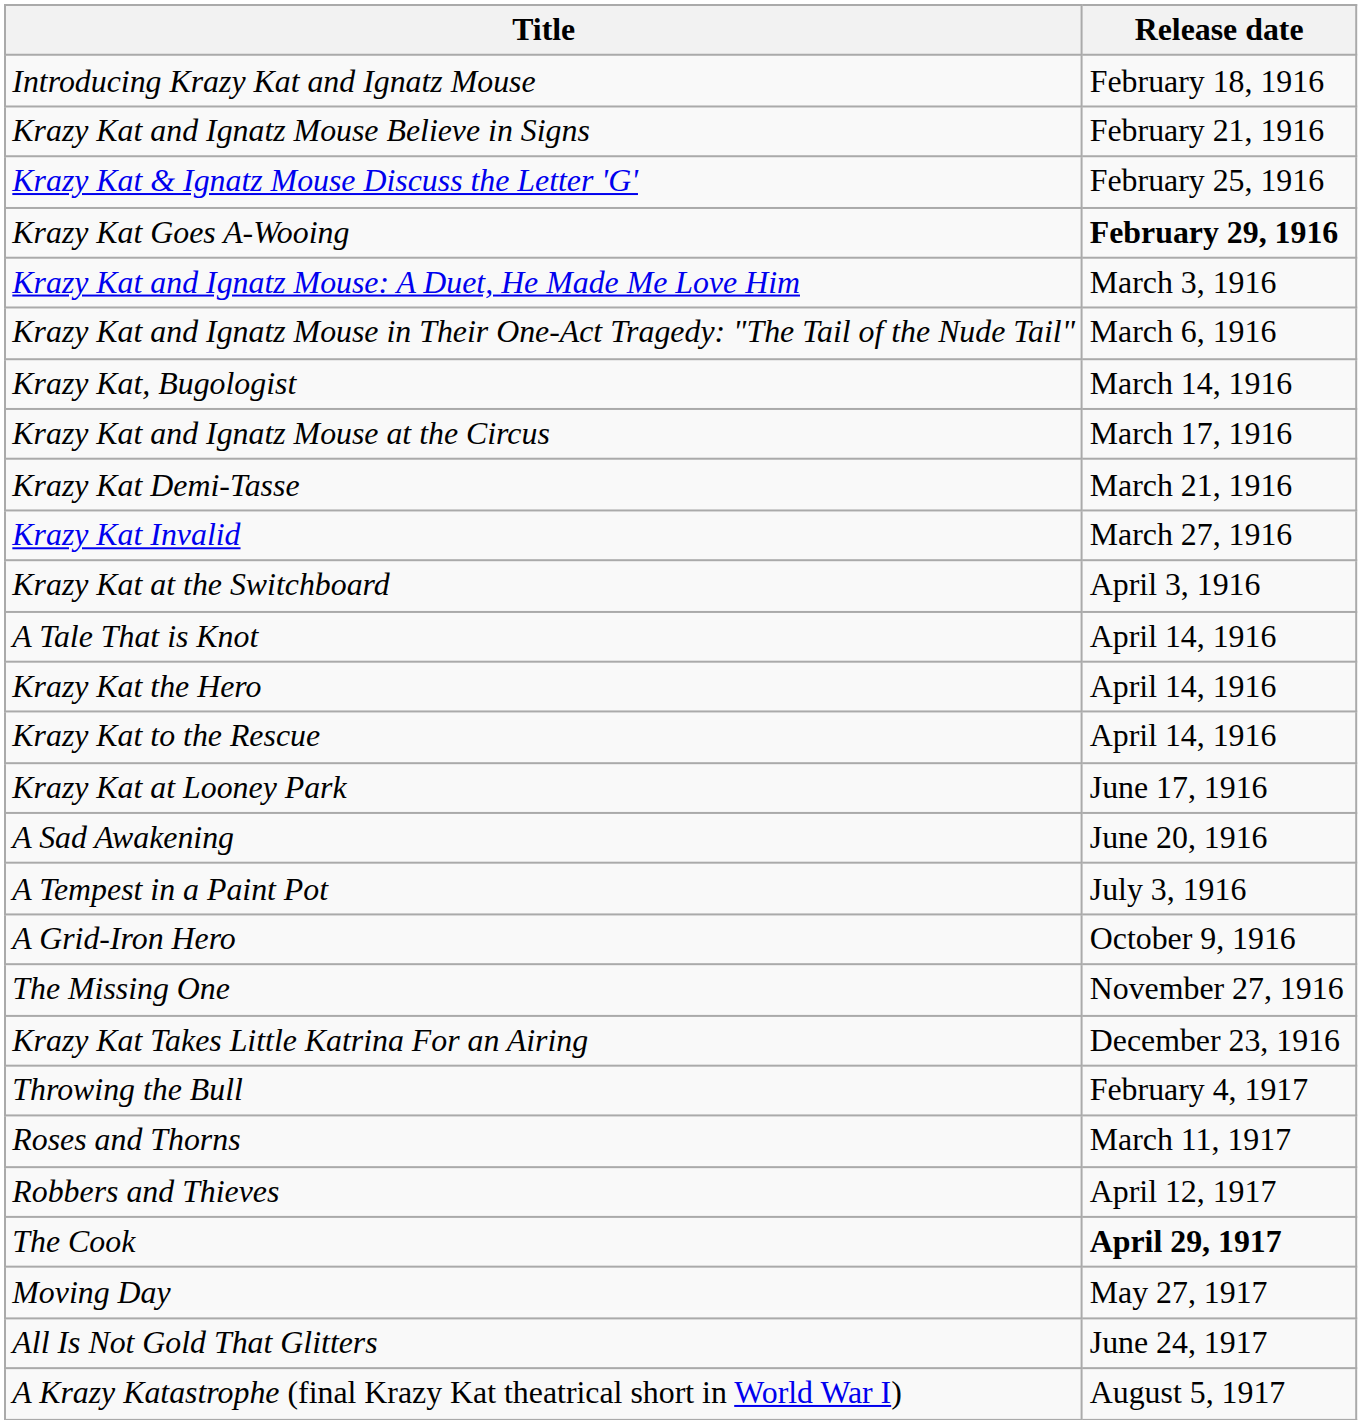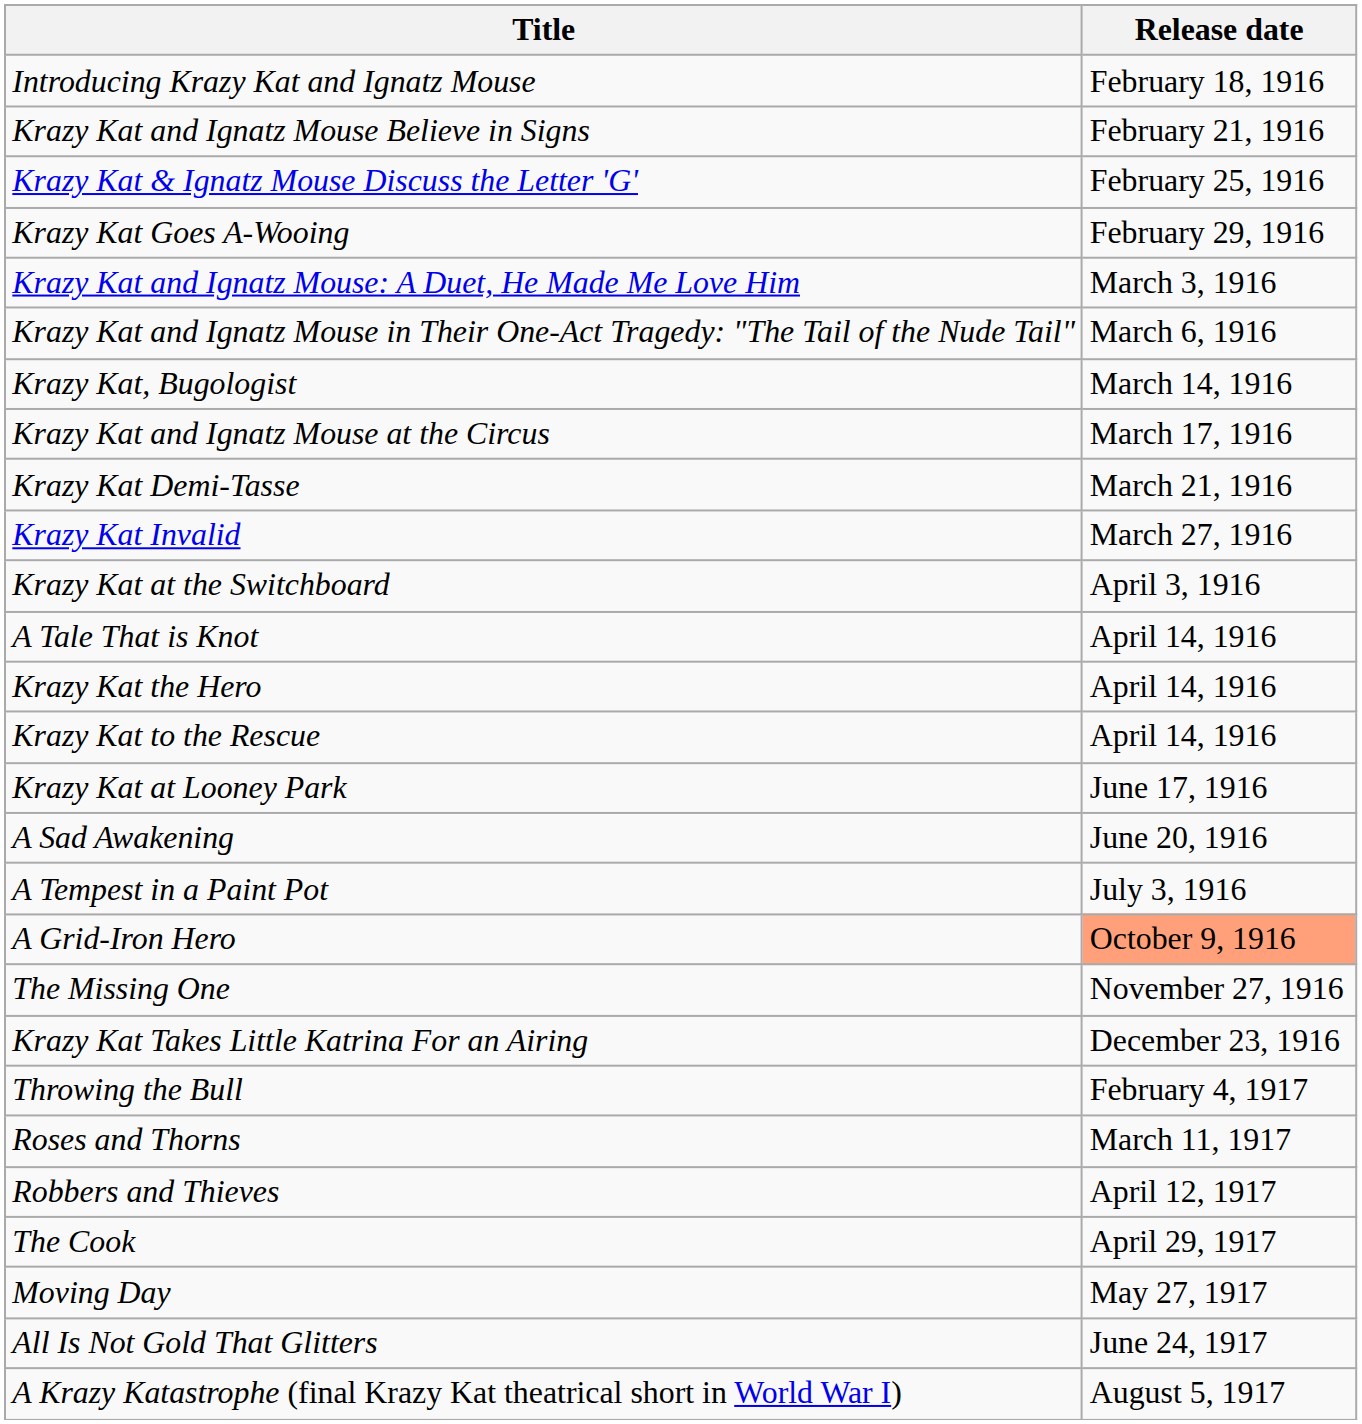(1214, 231) bold -> (1207, 231) normal
(1193, 938) no background -> (1193, 938) lightsalmon background
(1186, 1241) bold -> (1183, 1241) normal
